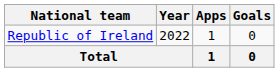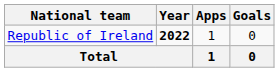(175, 36) normal -> (175, 36) bold
